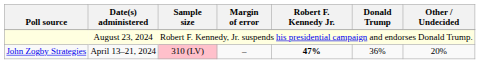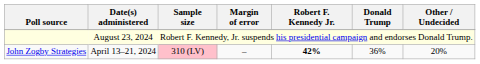(312, 52) 47% -> (312, 52) 42%
